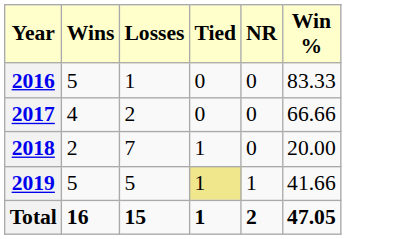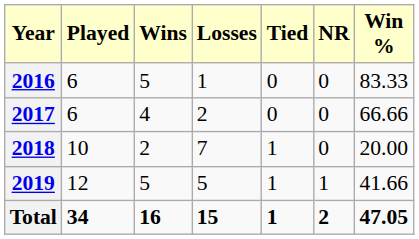+ column: (98, 33)
(200, 182) khaki background -> (272, 182) no background
